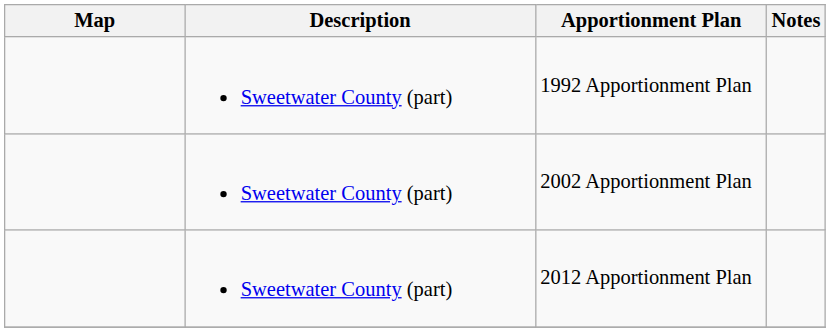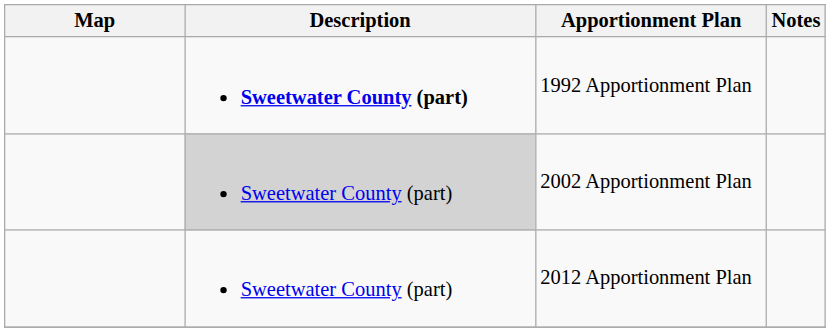(360, 97) normal -> (360, 97) bold
(360, 193) no background -> (360, 193) lightgrey background
